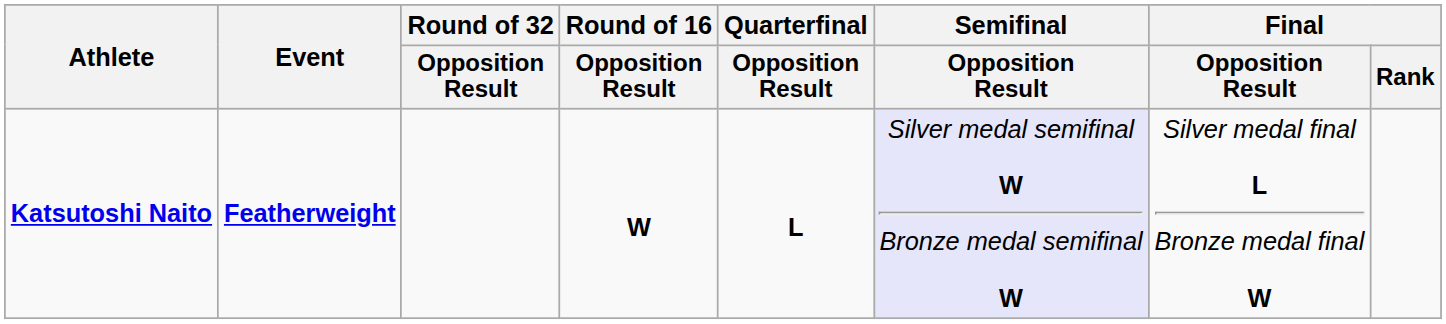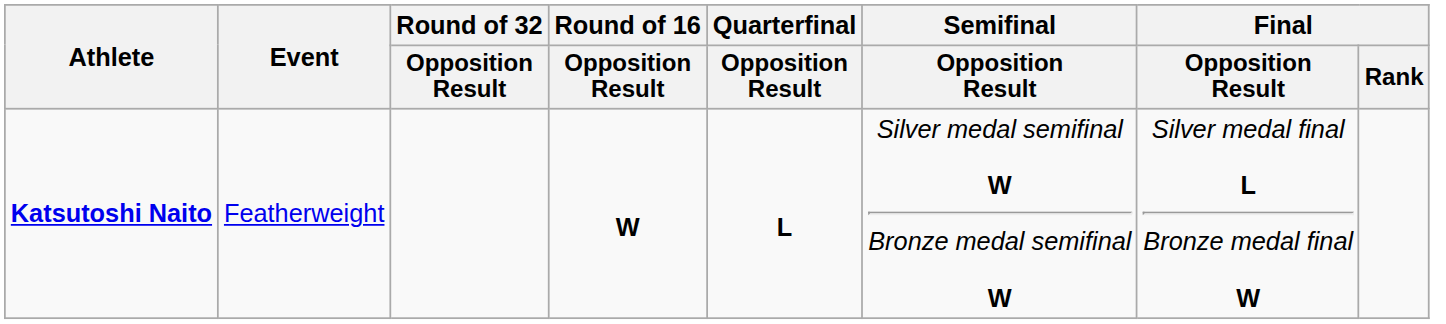(310, 214) bold -> (304, 214) normal
(1011, 214) lavender background -> (1000, 214) no background
